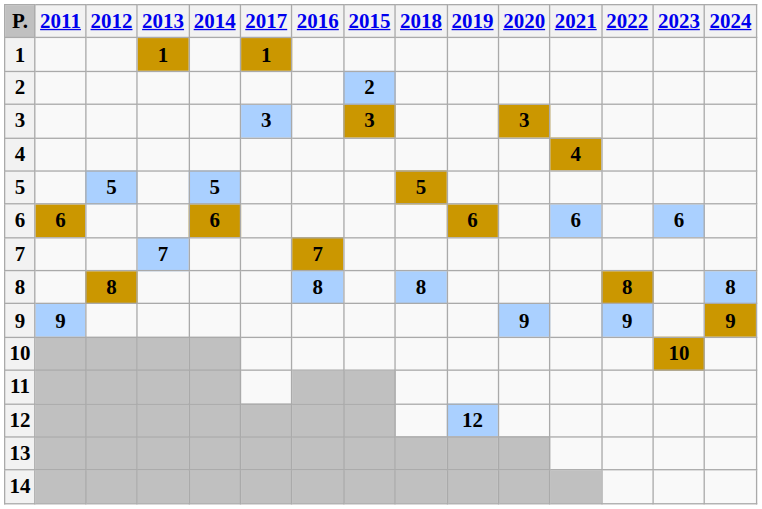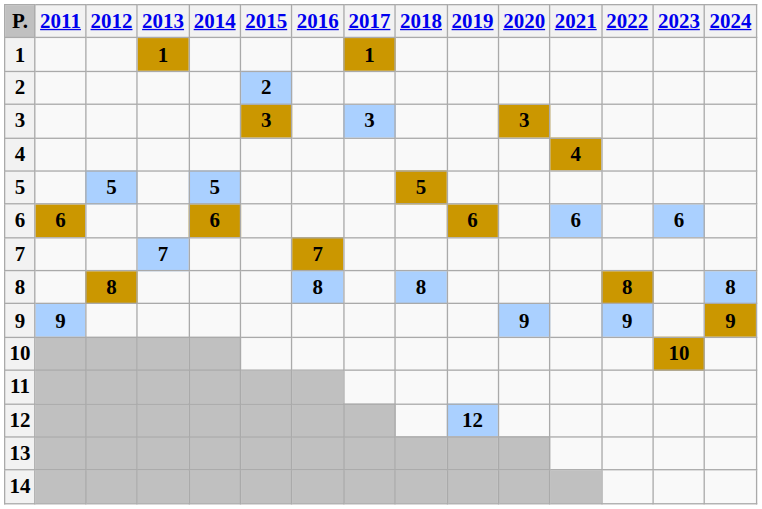columns swapped: (369, 21) <-> (266, 21)
